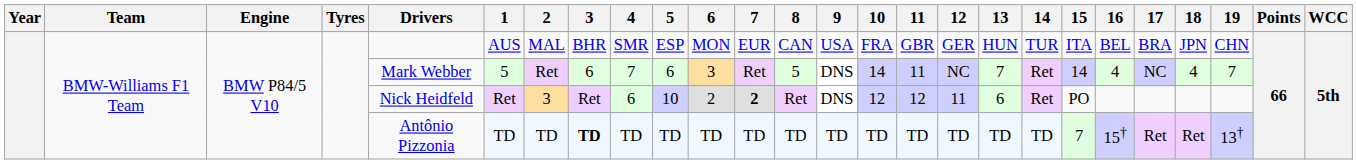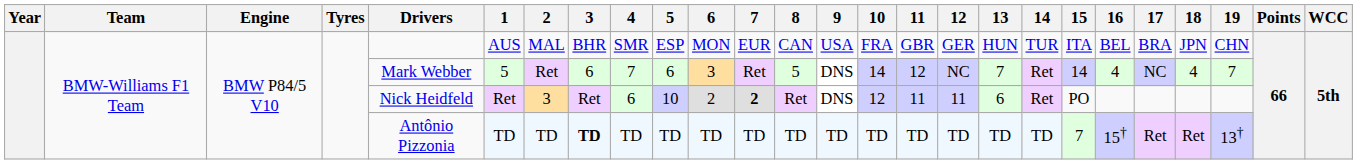(917, 72) 11 -> (917, 72) 12
(917, 99) 12 -> (917, 99) 11
